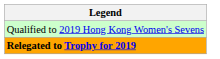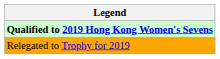(105, 29) normal -> (110, 29) bold
(71, 45) bold -> (68, 45) normal
